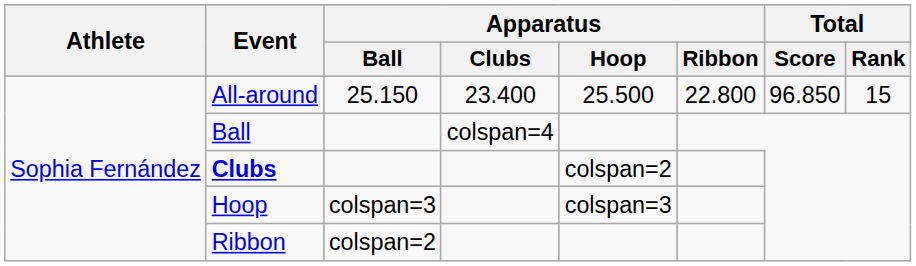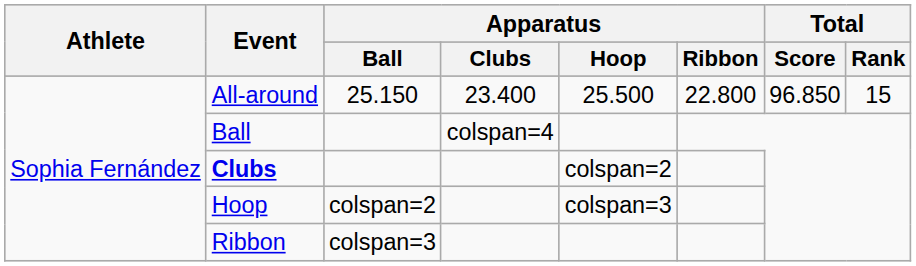(382, 206) colspan=3 -> (382, 206) colspan=2
(382, 243) colspan=2 -> (382, 243) colspan=3
